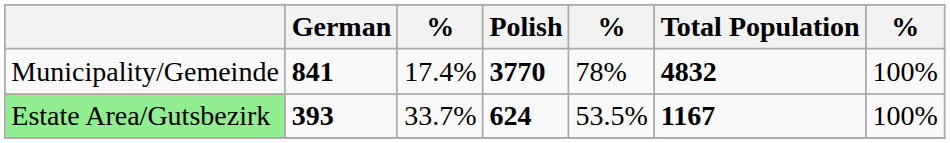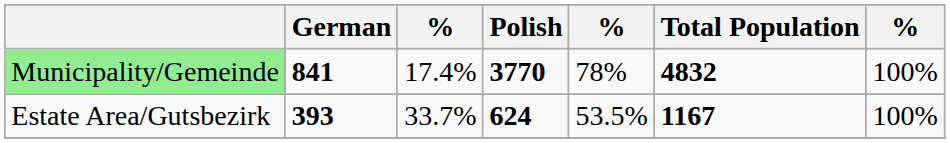(145, 71) no background -> (145, 71) lightgreen background
(141, 115) lightgreen background -> (141, 115) no background
